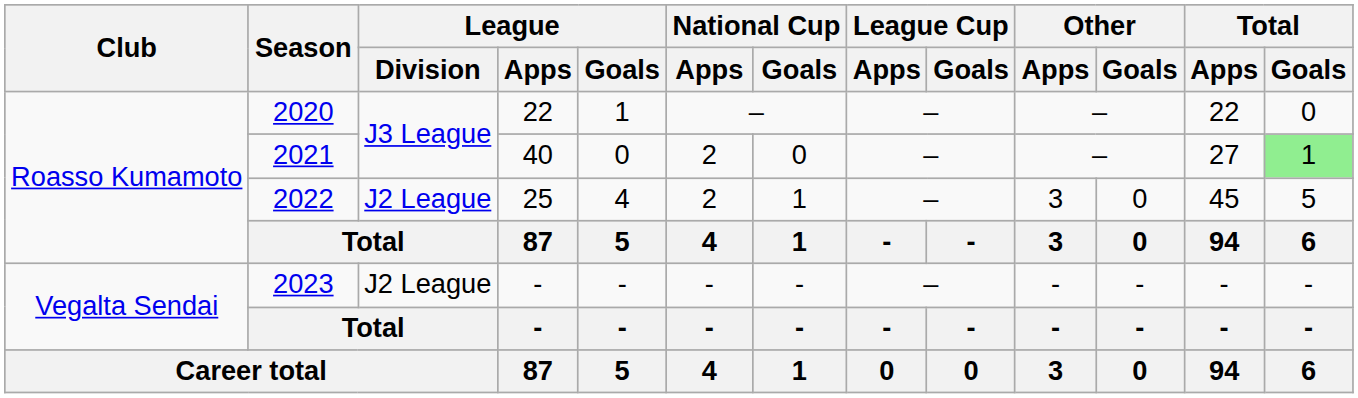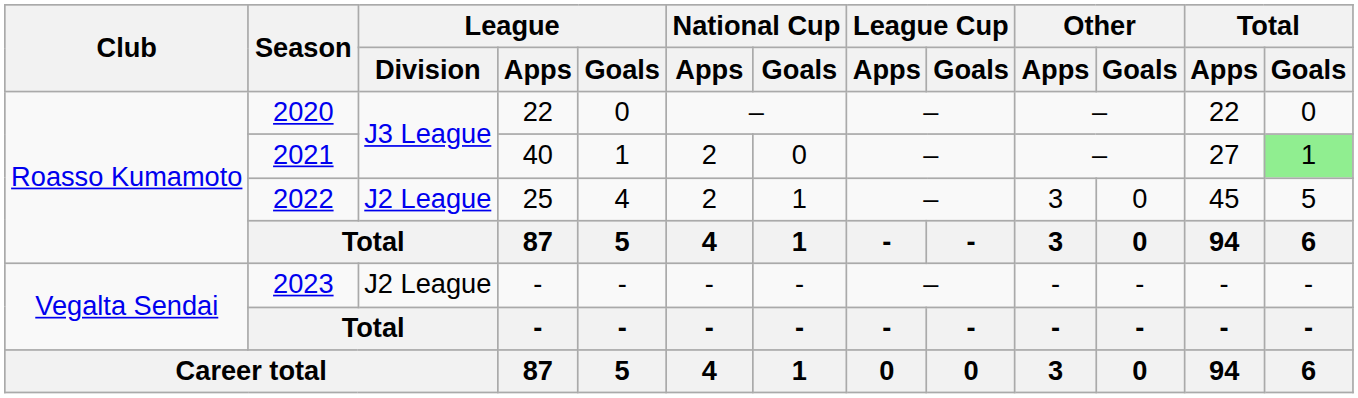(622, 112) 1 -> (622, 112) 0
(622, 155) 0 -> (622, 155) 1
